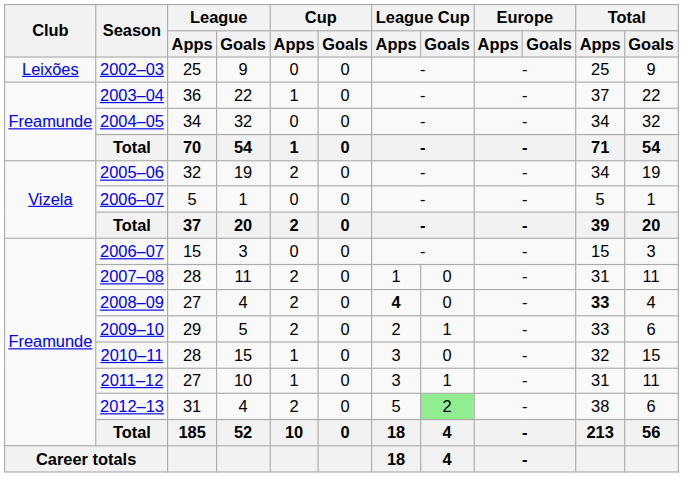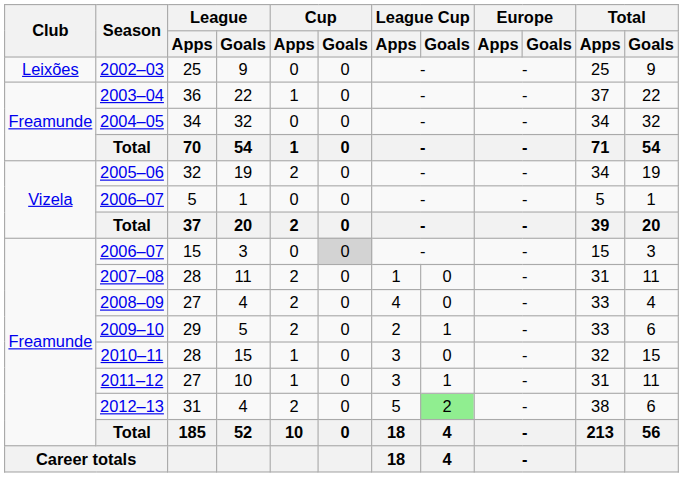(345, 251) no background -> (345, 251) lightgrey background
(396, 303) bold -> (396, 303) normal
(600, 303) bold -> (600, 303) normal
